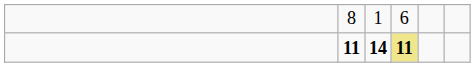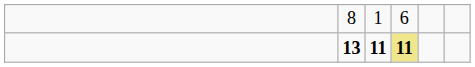(352, 47) 11 -> (352, 47) 13
(378, 47) 14 -> (378, 47) 11
